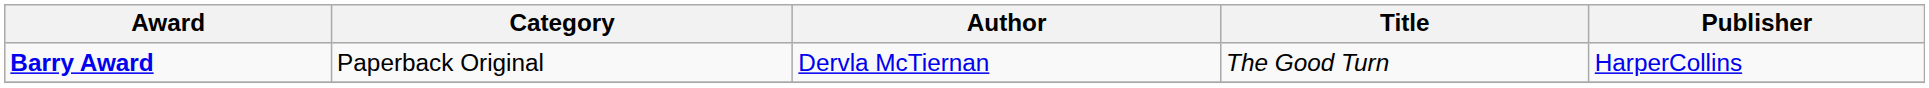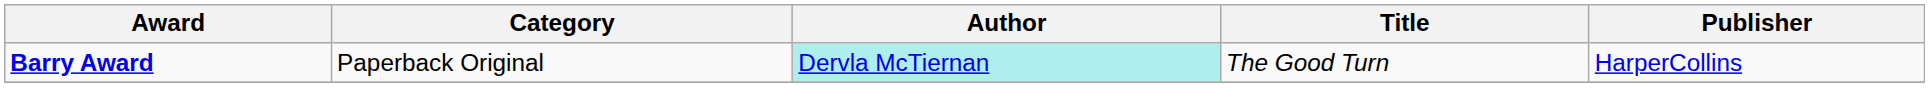(894, 62) no background -> (894, 62) paleturquoise background
